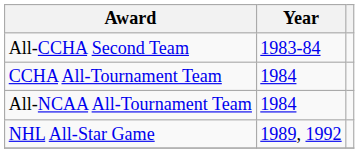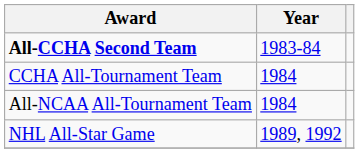(99, 47) normal -> (103, 47) bold
